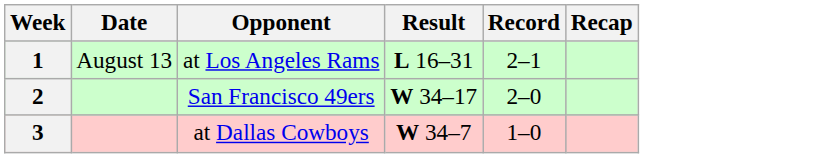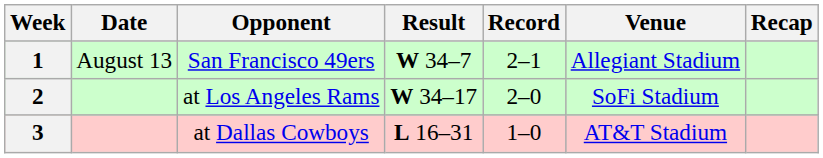+ column: (655, 22)
(281, 59) at Los Angeles Rams -> (281, 59) San Francisco 49ers
(434, 59) L 16–31 -> (434, 59) W 34–7
(281, 96) San Francisco 49ers -> (281, 96) at Los Angeles Rams
(434, 133) W 34–7 -> (434, 133) L 16–31
